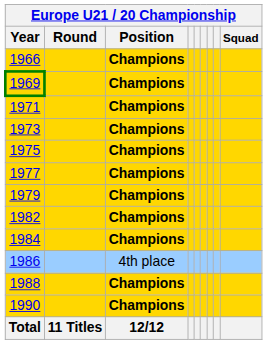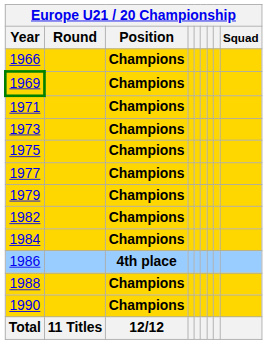(147, 261) normal -> (147, 261) bold
